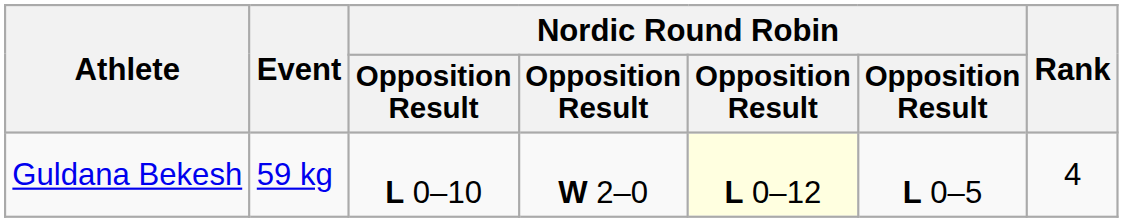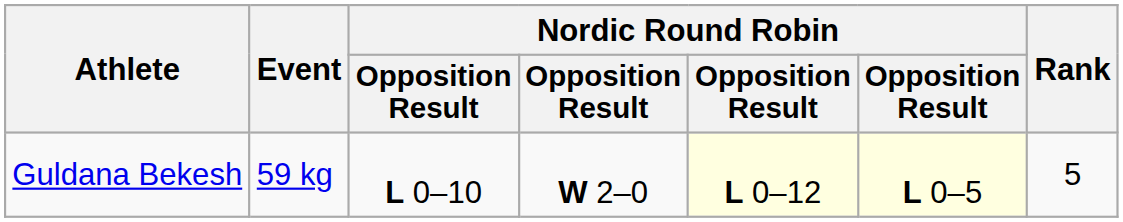(942, 193) no background -> (942, 193) lightyellow background
(1073, 175) 4 -> (1073, 175) 5
